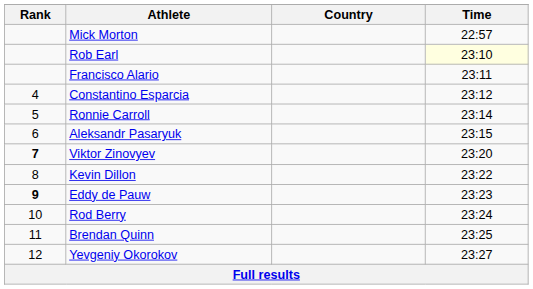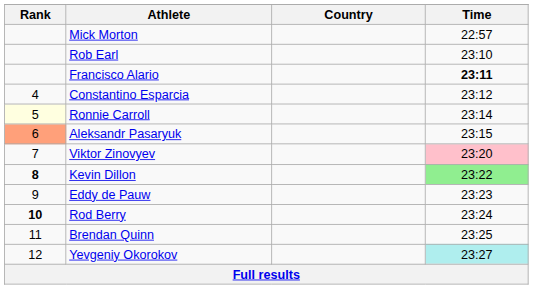(477, 55) lightyellow background -> (477, 55) no background
(477, 75) normal -> (477, 75) bold
(35, 114) no background -> (35, 114) lightyellow background
(35, 134) no background -> (35, 134) lightsalmon background
(35, 154) bold -> (35, 154) normal
(477, 154) no background -> (477, 154) pink background
(35, 174) normal -> (35, 174) bold
(477, 174) no background -> (477, 174) lightgreen background
(35, 194) bold -> (35, 194) normal
(35, 214) normal -> (35, 214) bold
(477, 254) no background -> (477, 254) paleturquoise background
